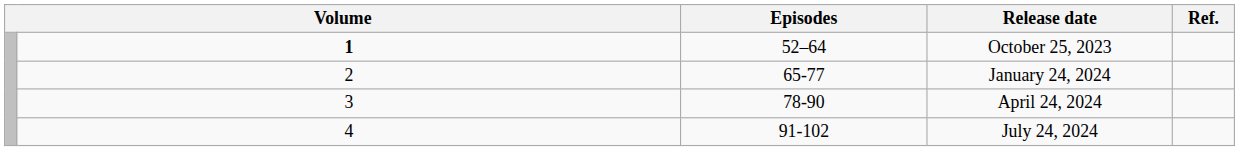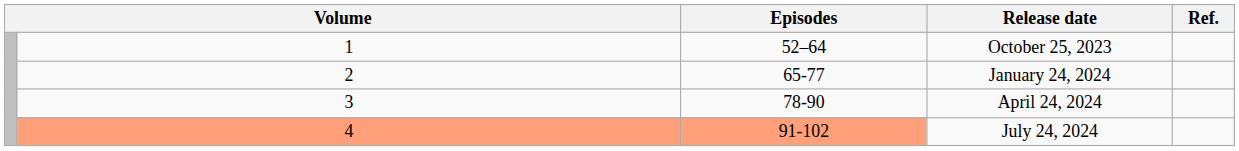(349, 46) bold -> (349, 46) normal
(349, 131) no background -> (349, 131) lightsalmon background
(804, 131) no background -> (804, 131) lightsalmon background
